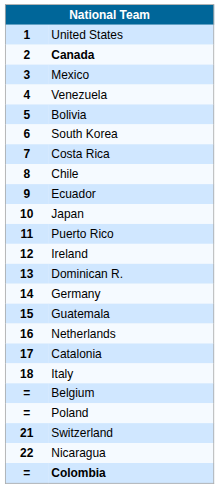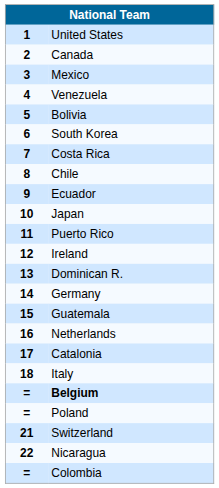(73, 55) bold -> (72, 55) normal
(73, 393) normal -> (75, 393) bold
(78, 473) bold -> (77, 473) normal
